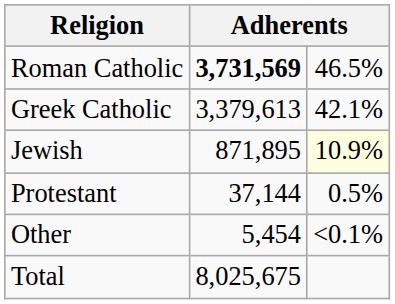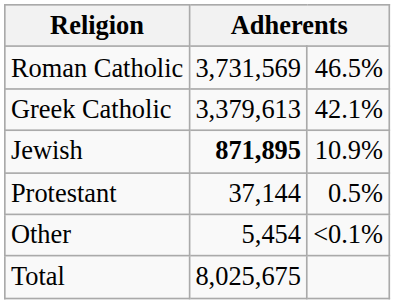(248, 67) bold -> (248, 67) normal
(258, 151) normal -> (258, 151) bold
(349, 151) lightyellow background -> (349, 151) no background
